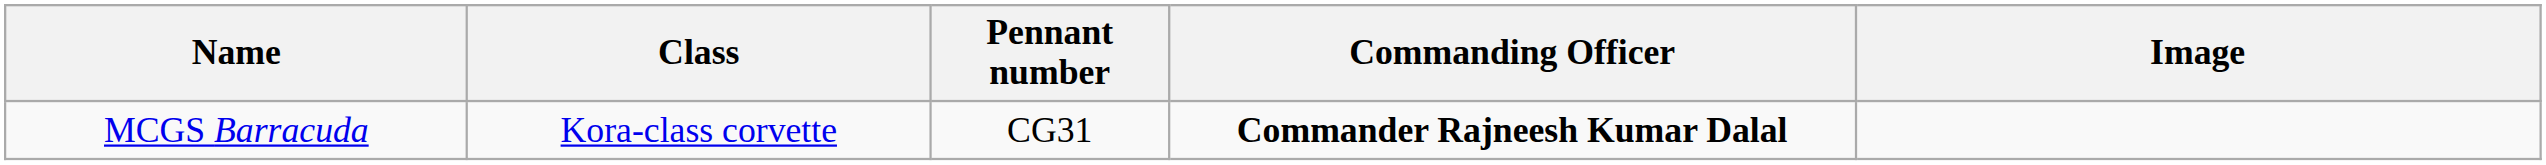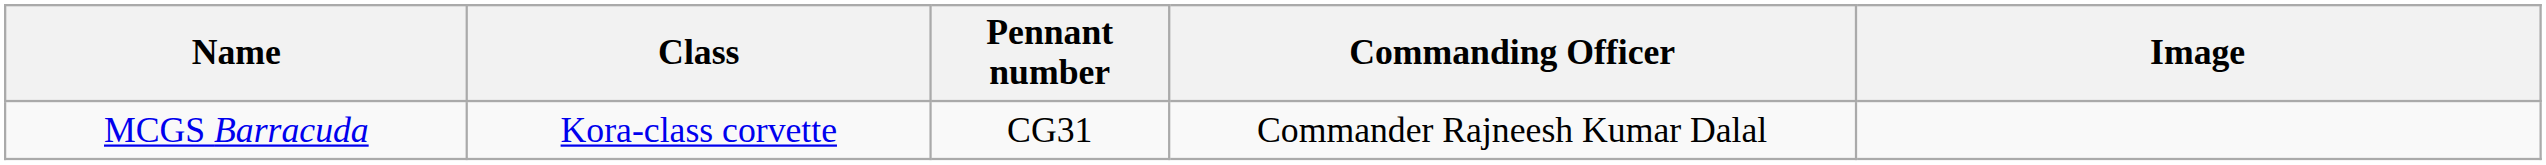(1512, 129) bold -> (1512, 129) normal
